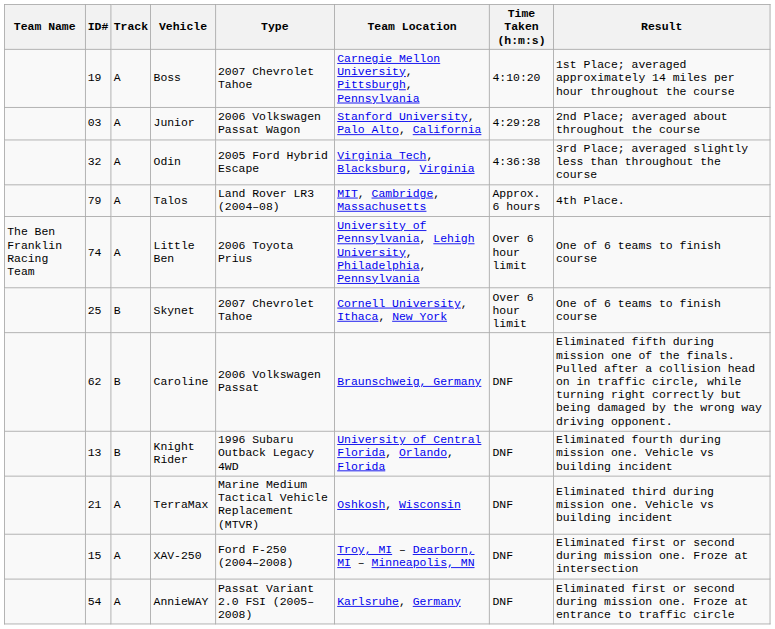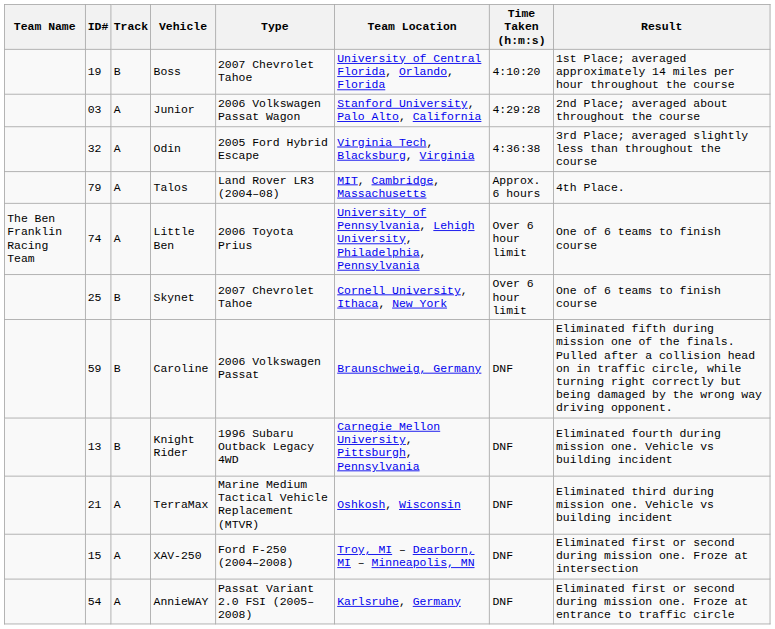(117, 79) A -> (117, 72) B
(389, 79) Carnegie Mellon University, Pittsburgh, Pennsylvania -> (409, 72) University of Central Florida, Orlando, Florida
(95, 382) 62 -> (95, 369) 59
(409, 453) University of Central Florida, Orlando, Florida -> (389, 447) Carnegie Mellon University, Pittsburgh, Pennsylvania
